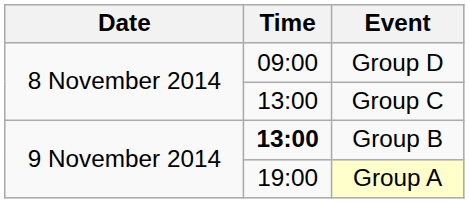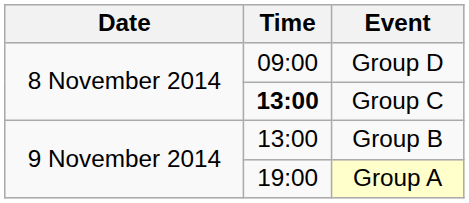(288, 100) normal -> (288, 100) bold
(288, 139) bold -> (288, 139) normal
